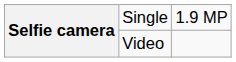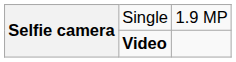(143, 43) normal -> (144, 43) bold
